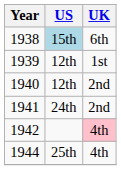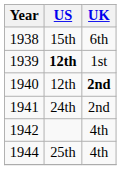(64, 38) lightblue background -> (63, 38) no background
(64, 61) normal -> (63, 61) bold
(99, 84) normal -> (99, 84) bold
(99, 130) pink background -> (99, 130) no background
